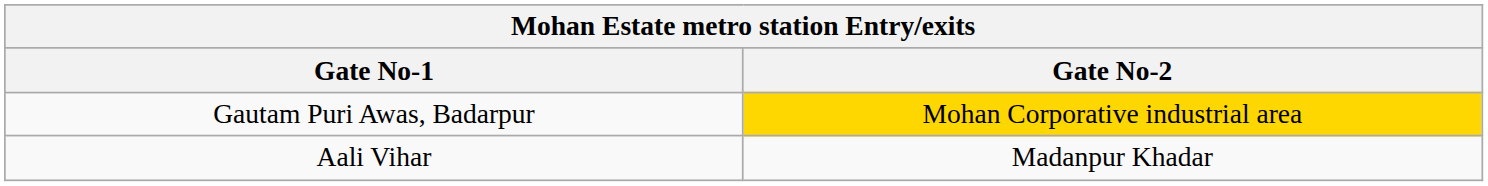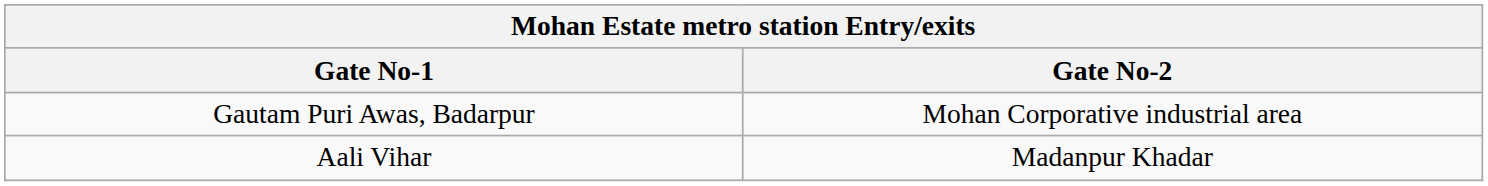(1112, 113) gold background -> (1112, 113) no background
